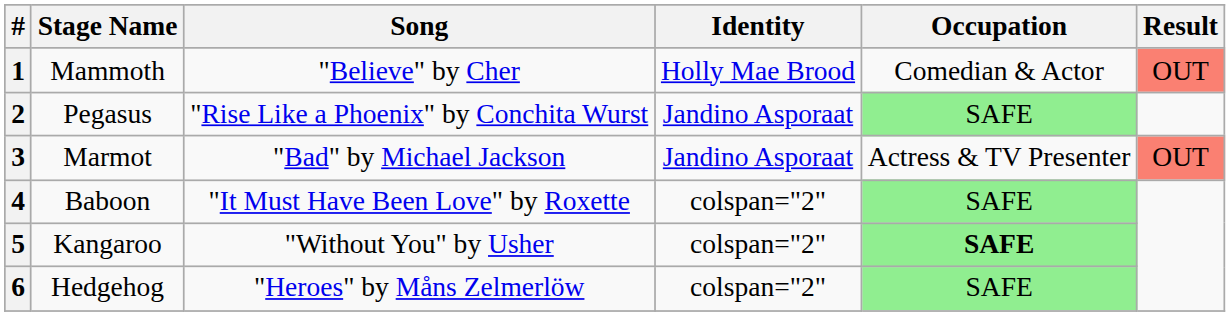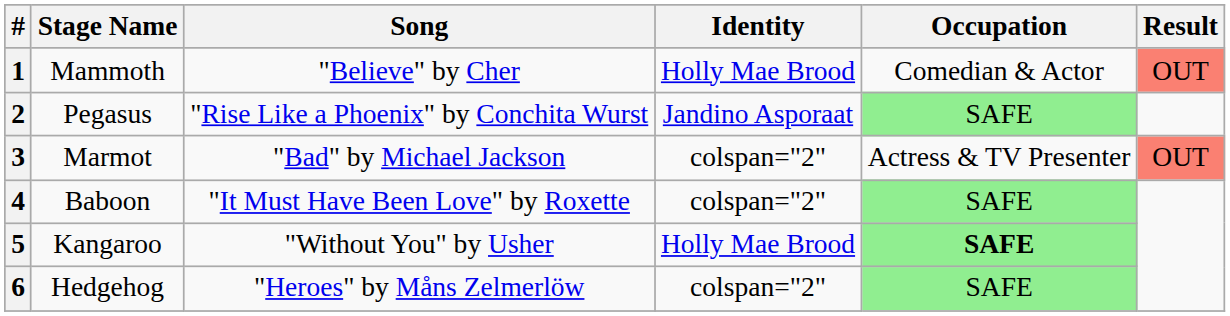(758, 157) Jandino Asporaat -> (758, 157) colspan="2"
(758, 244) colspan="2" -> (758, 244) Holly Mae Brood
